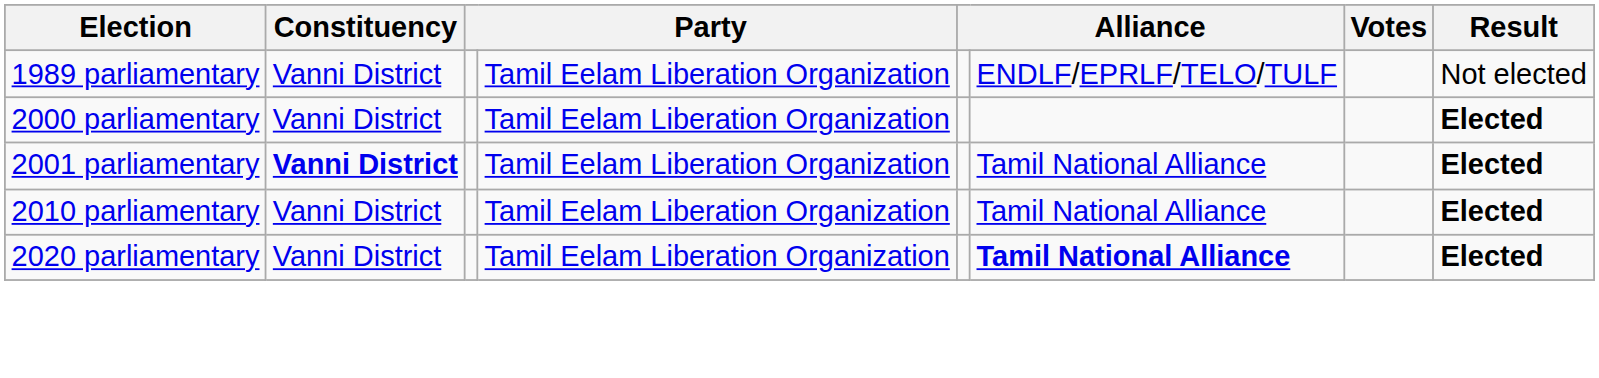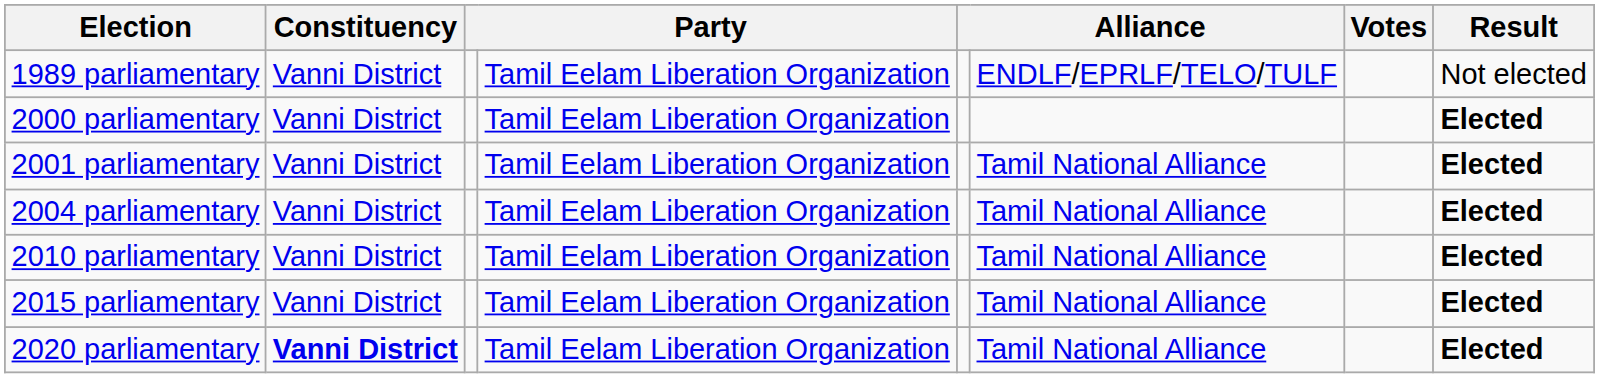(365, 165) bold -> (357, 165) normal
+ row: (136, 211)
+ row: (136, 303)
(357, 257) normal -> (365, 348) bold
(1133, 257) bold -> (1121, 348) normal
